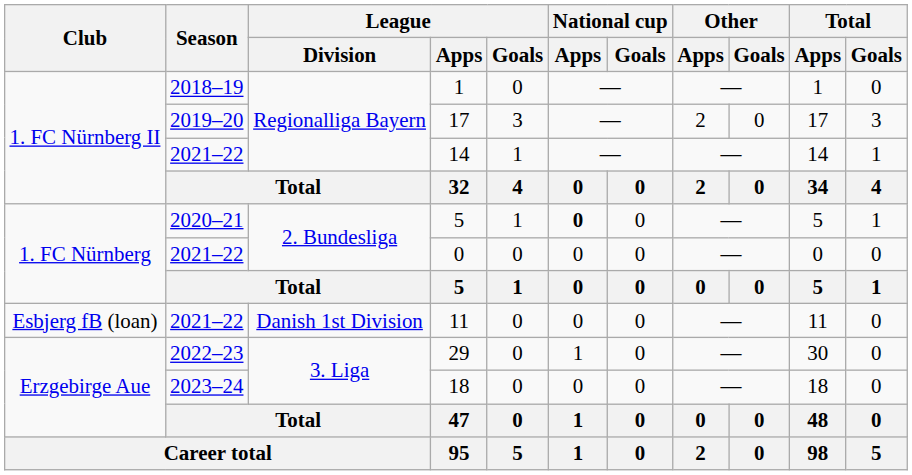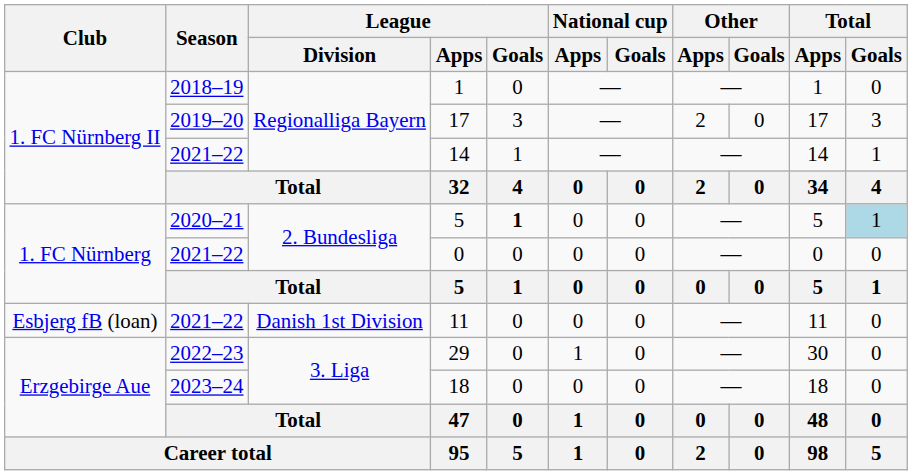(518, 220) normal -> (518, 220) bold
(578, 220) bold -> (578, 220) normal
(876, 220) no background -> (876, 220) lightblue background
